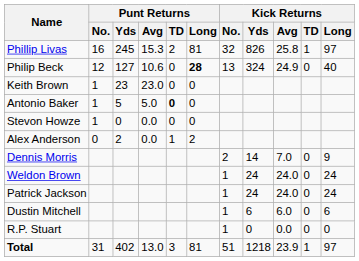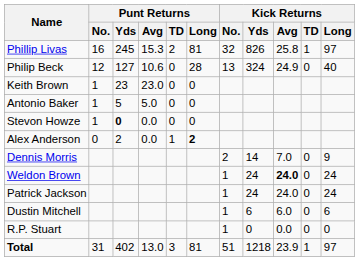(195, 67) bold -> (195, 67) normal
(172, 103) bold -> (172, 103) normal
(118, 121) normal -> (118, 121) bold
(192, 139) normal -> (192, 139) bold
(287, 175) normal -> (287, 175) bold
